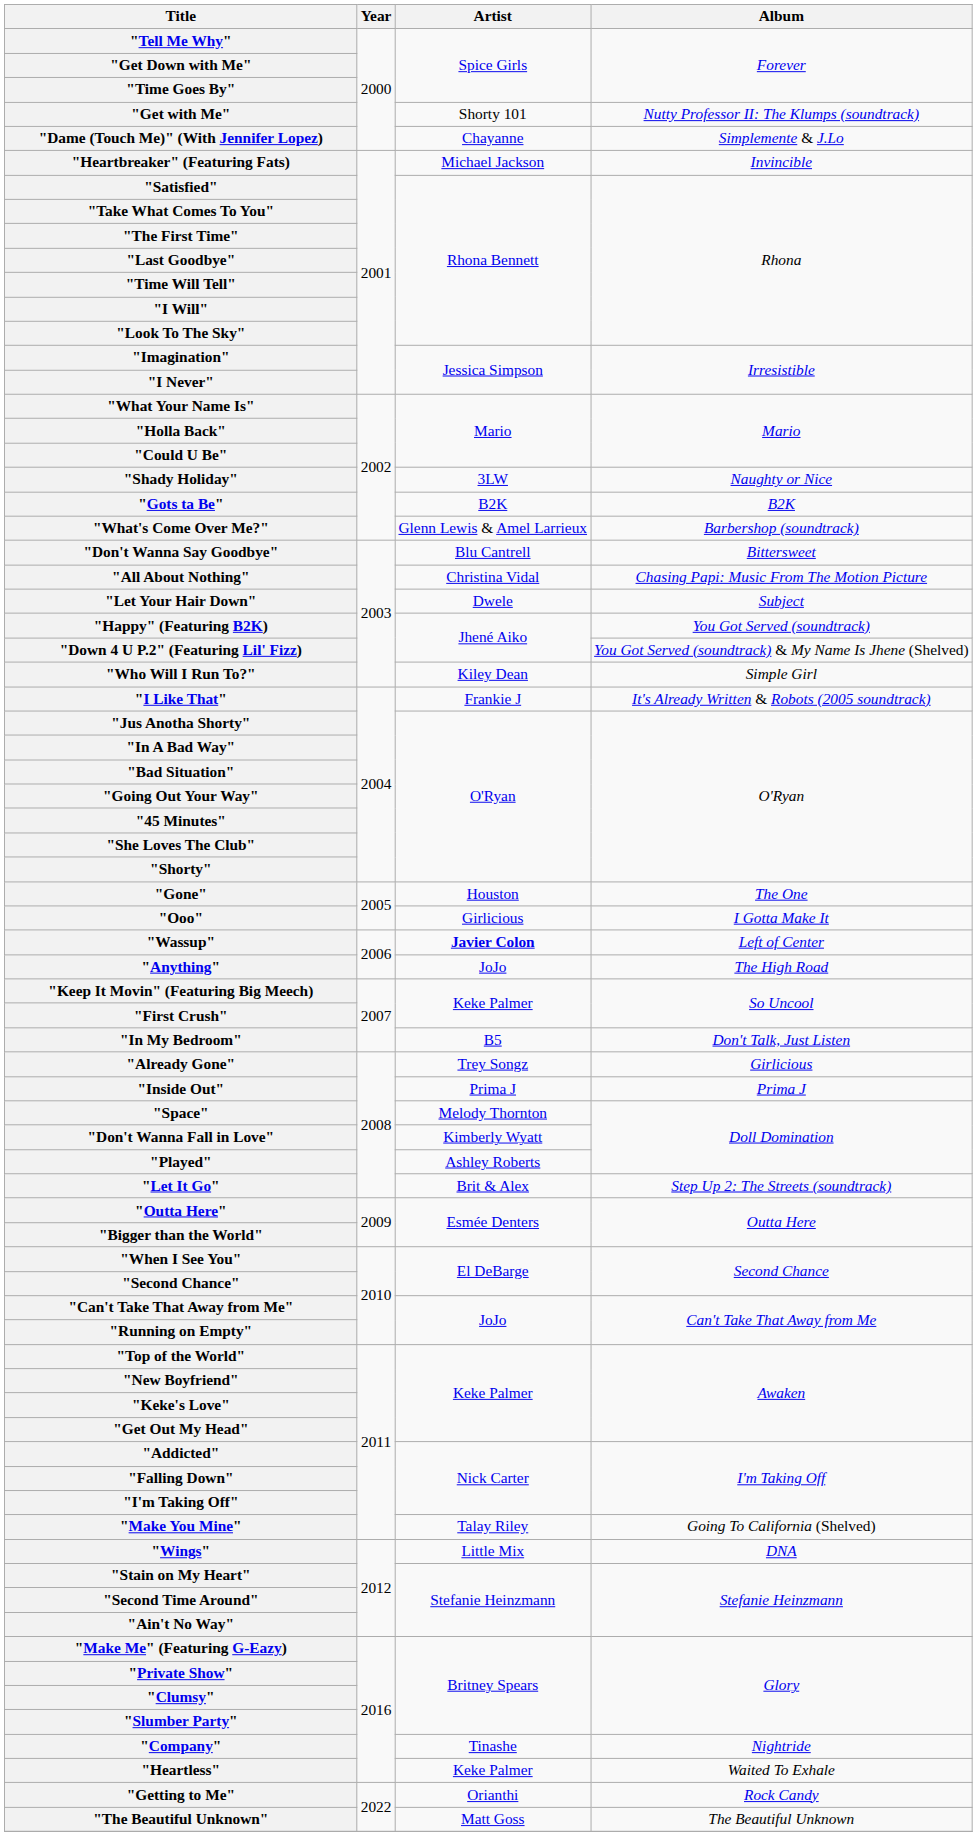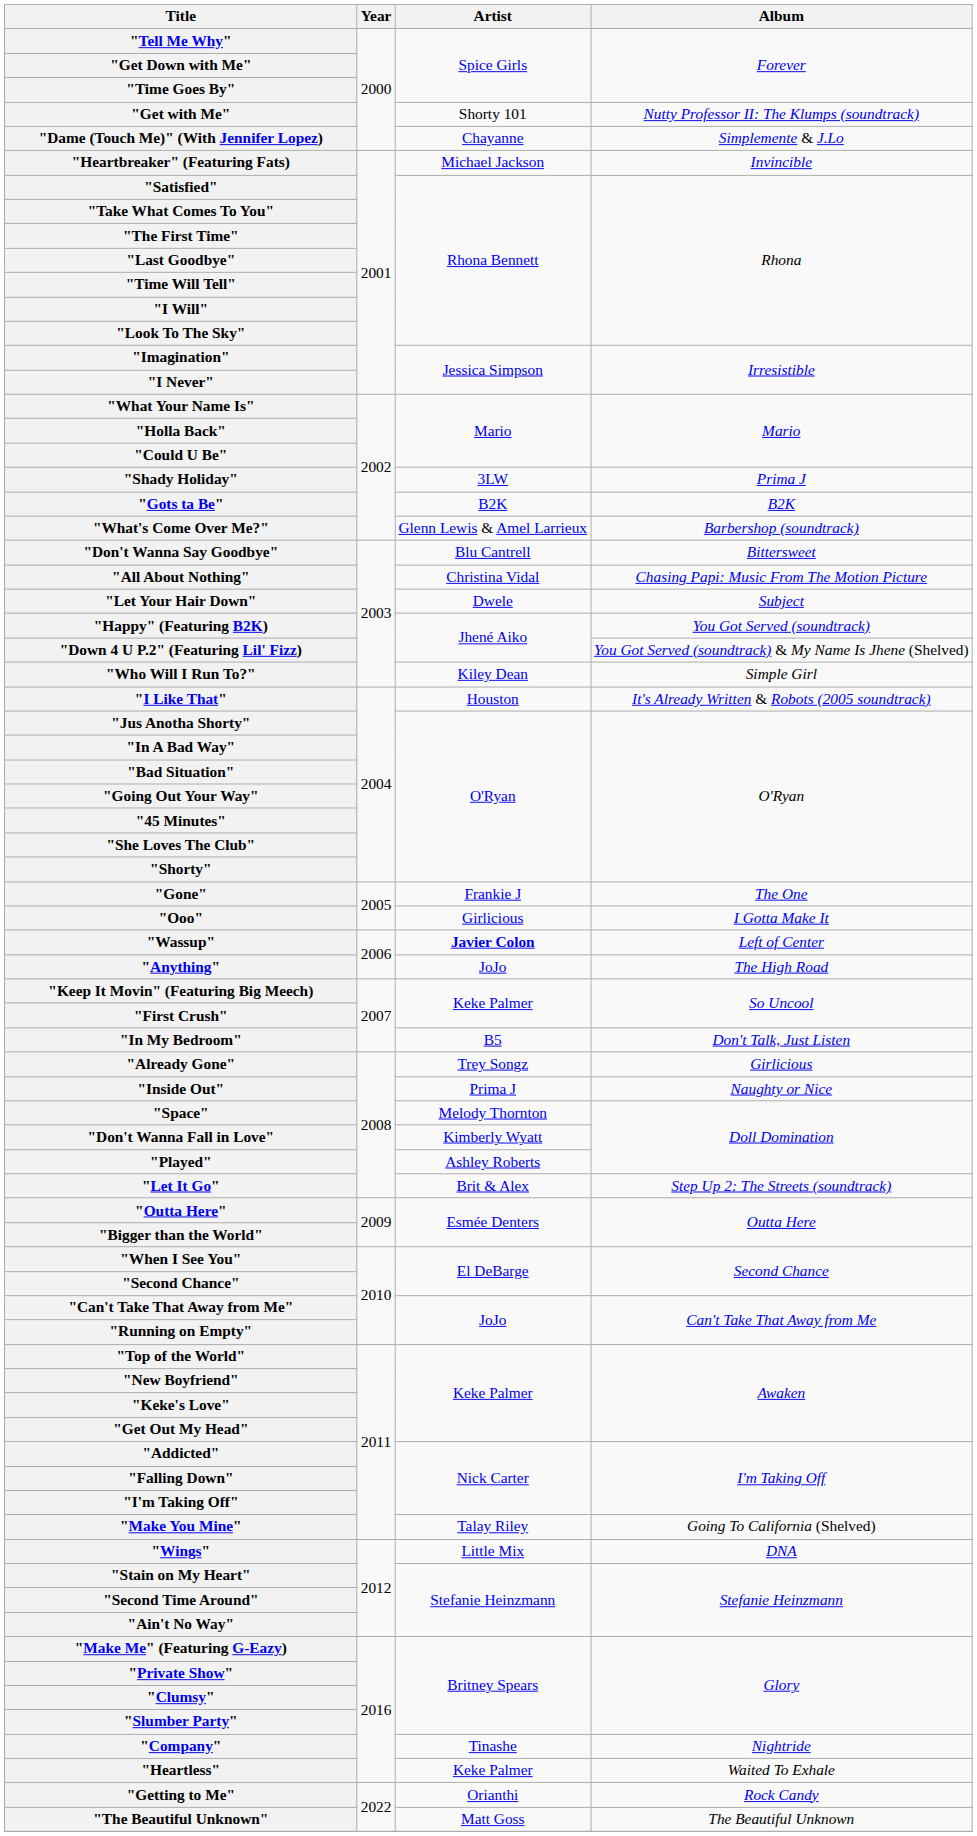(781, 479) Naughty or Nice -> (781, 479) Prima J
(493, 698) Frankie J -> (493, 698) Houston
(493, 893) Houston -> (493, 893) Frankie J
(781, 1088) Prima J -> (781, 1088) Naughty or Nice
